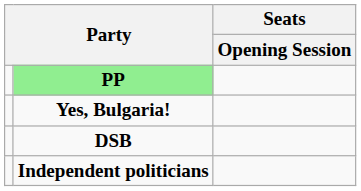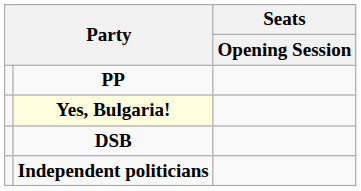(113, 79) lightgreen background -> (113, 79) no background
(113, 110) no background -> (113, 110) lightyellow background
